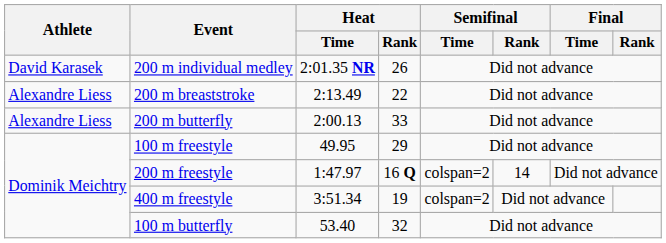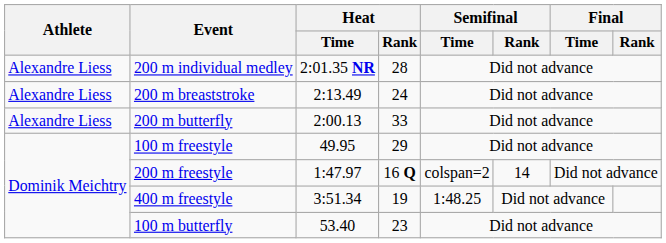(56, 68) David Karasek -> (60, 68) Alexandre Liess
(400, 68) 26 -> (400, 68) 28
(400, 94) 22 -> (400, 94) 24
(457, 199) colspan=2 -> (457, 199) 1:48.25
(400, 225) 32 -> (400, 225) 23
